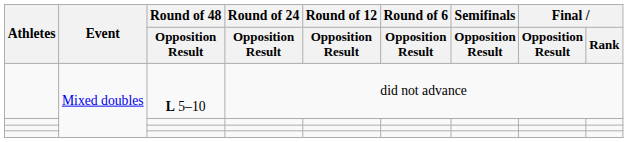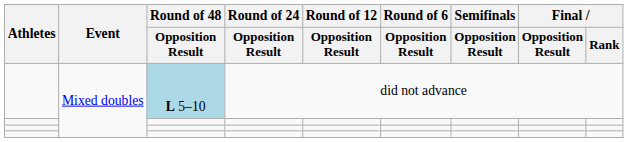(186, 107) no background -> (186, 107) lightblue background
